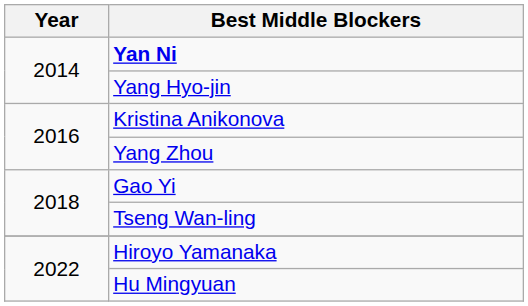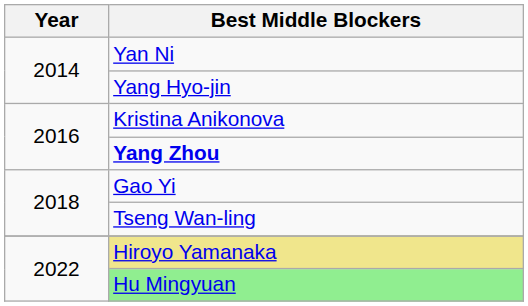(145, 53) bold -> (144, 53) normal
(163, 152) normal -> (166, 152) bold
(195, 251) no background -> (195, 251) khaki background
(174, 284) no background -> (174, 284) lightgreen background
